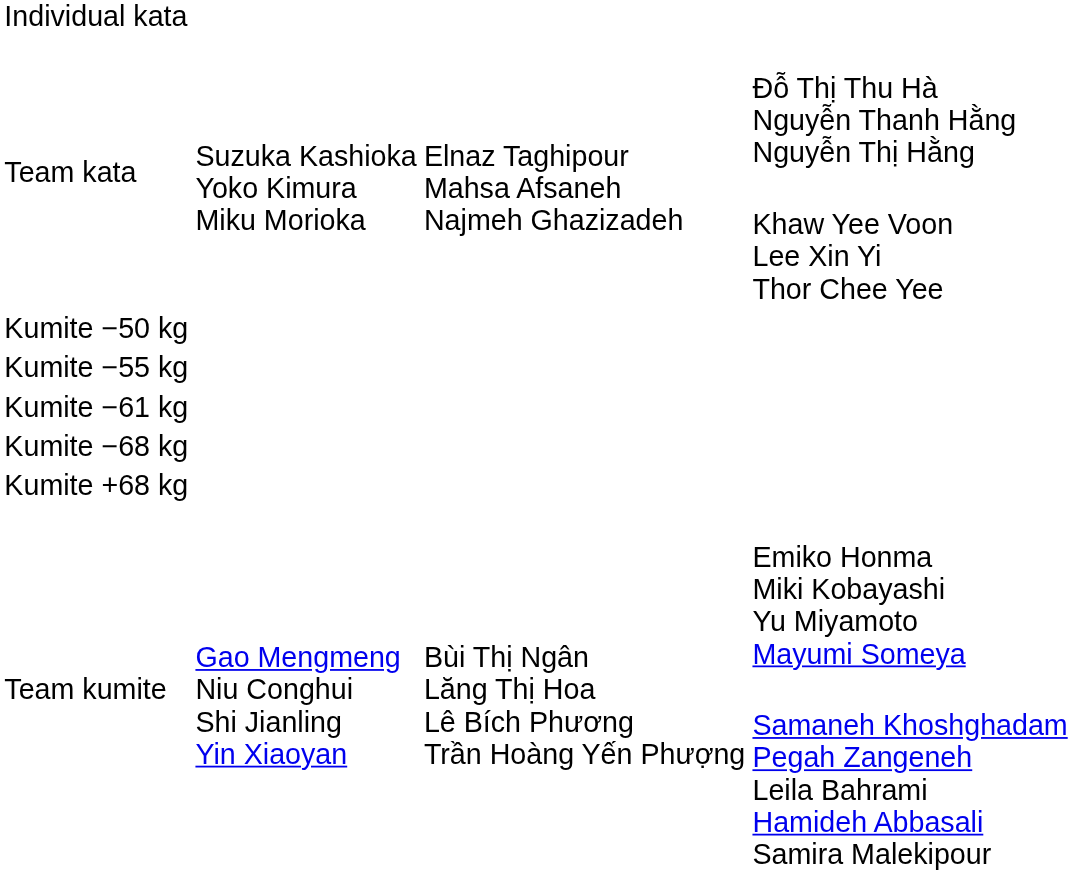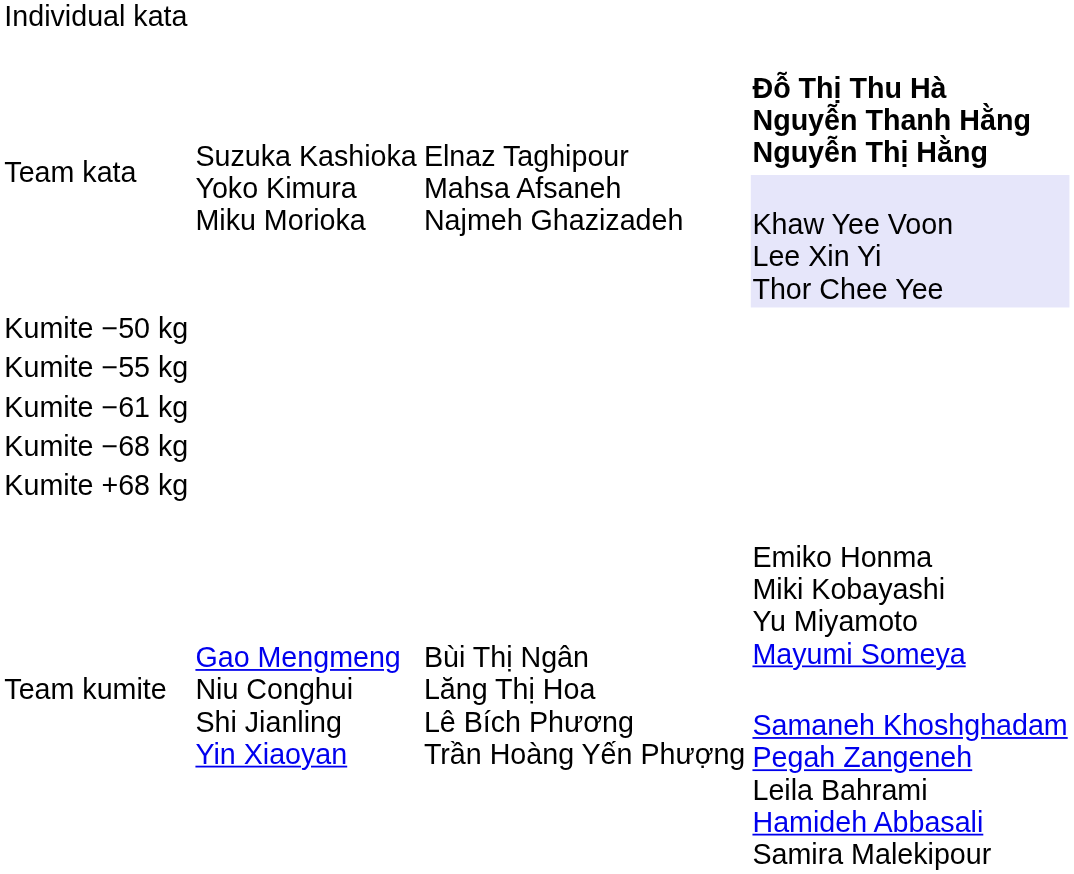(884, 120) normal -> (892, 120) bold
(853, 256) no background -> (853, 256) lavender background
